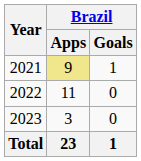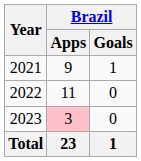(68, 67) khaki background -> (68, 67) no background
(68, 118) no background -> (68, 118) pink background
